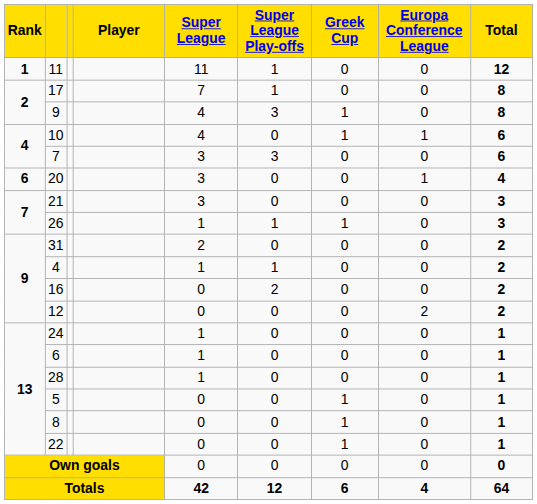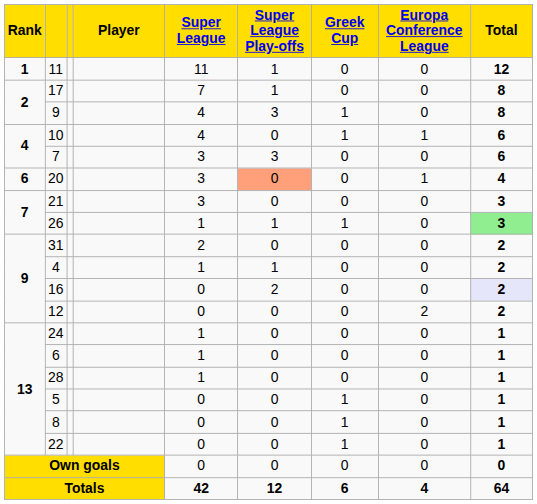(275, 179) no background -> (275, 179) lightsalmon background
(501, 223) no background -> (501, 223) lightgreen background
(501, 289) no background -> (501, 289) lavender background
